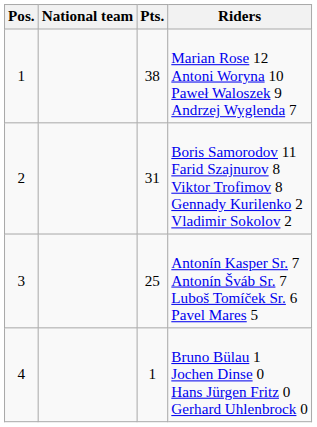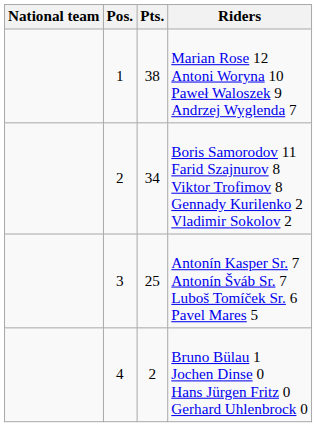columns swapped: (21, 16) <-> (87, 16)
(152, 178) 31 -> (152, 178) 34
(152, 374) 1 -> (152, 374) 2
